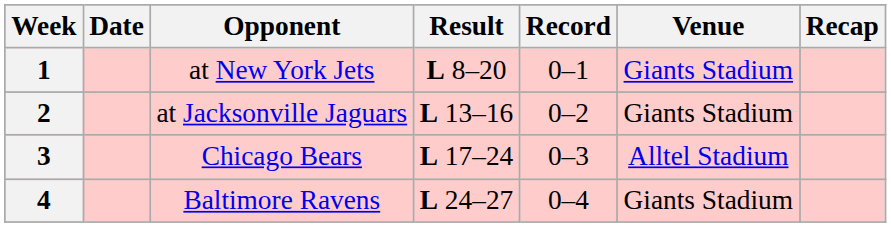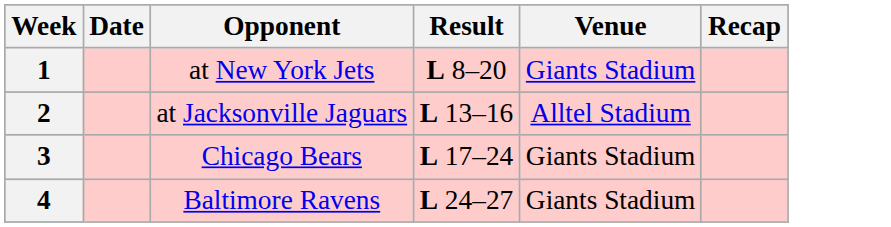- column: (568, 26)
(708, 112) Giants Stadium -> (611, 112) Alltel Stadium
(708, 156) Alltel Stadium -> (611, 156) Giants Stadium
